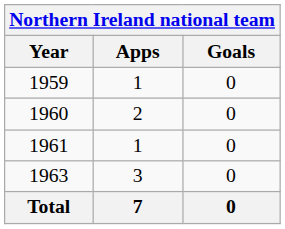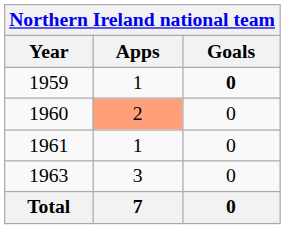(231, 82) normal -> (231, 82) bold
(138, 113) no background -> (138, 113) lightsalmon background
